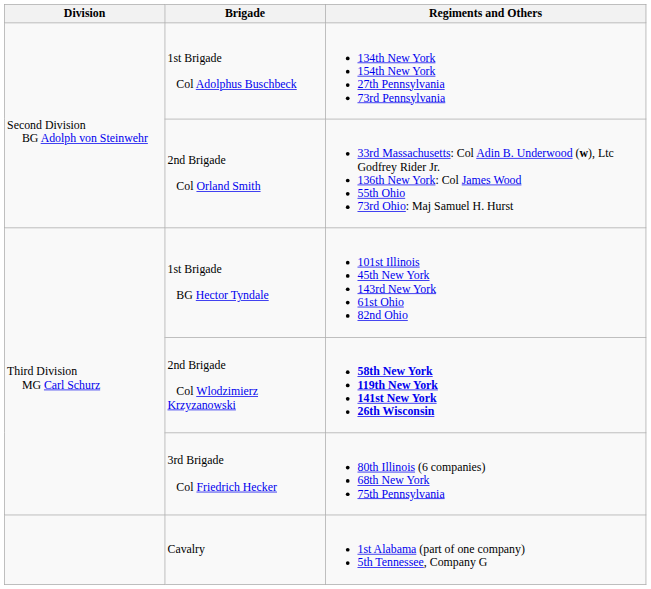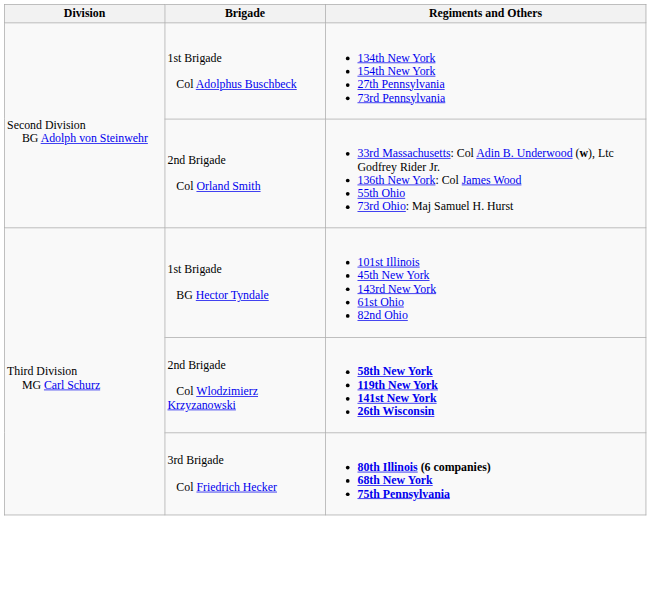(486, 481) normal -> (486, 481) bold
- row: (186, 549)
